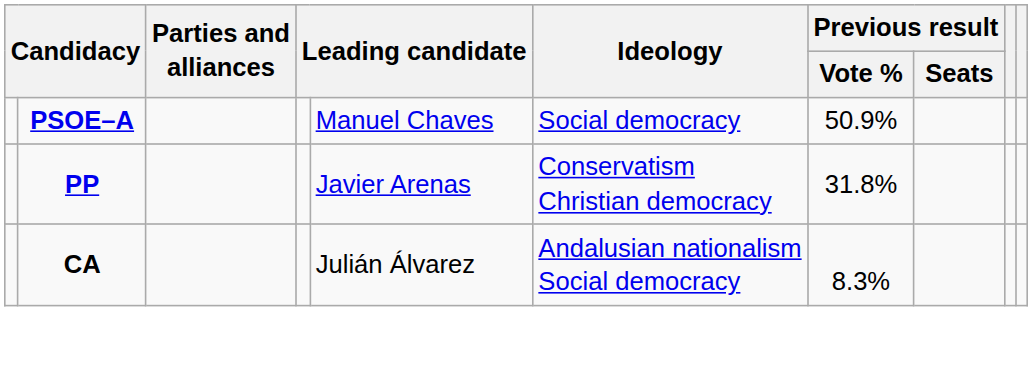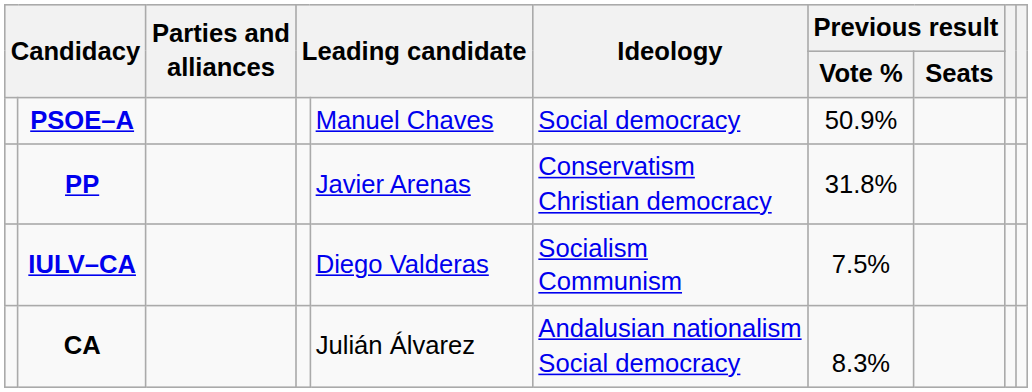+ row: (82, 265)
